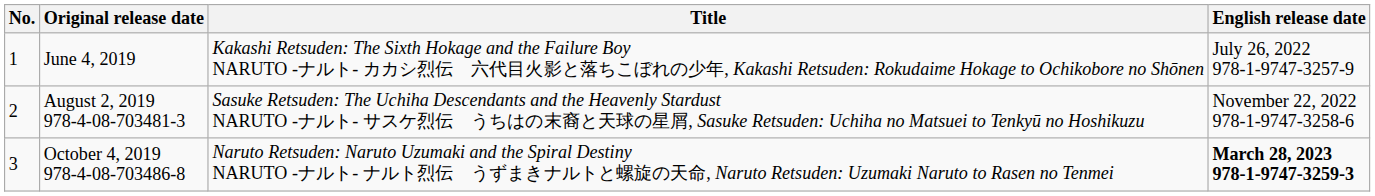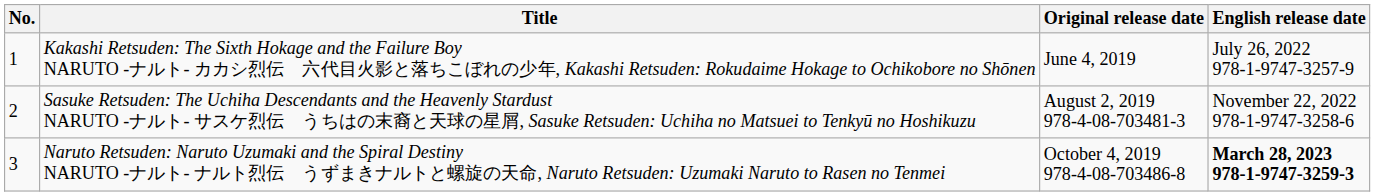columns swapped: (708, 18) <-> (124, 18)
